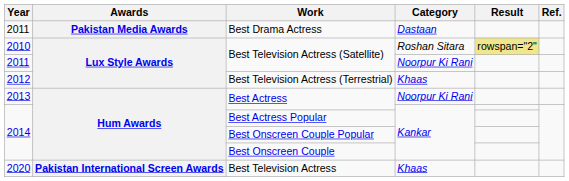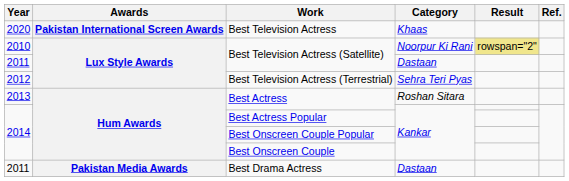rows swapped: (18, 29) <-> (19, 168)
(431, 46) Roshan Sitara -> (435, 46) Noorpur Ki Rani
(435, 63) Noorpur Ki Rani -> (417, 63) Dastaan
(412, 79) Khaas -> (435, 79) Sehra Teri Pyas
(435, 96) Noorpur Ki Rani -> (431, 96) Roshan Sitara
